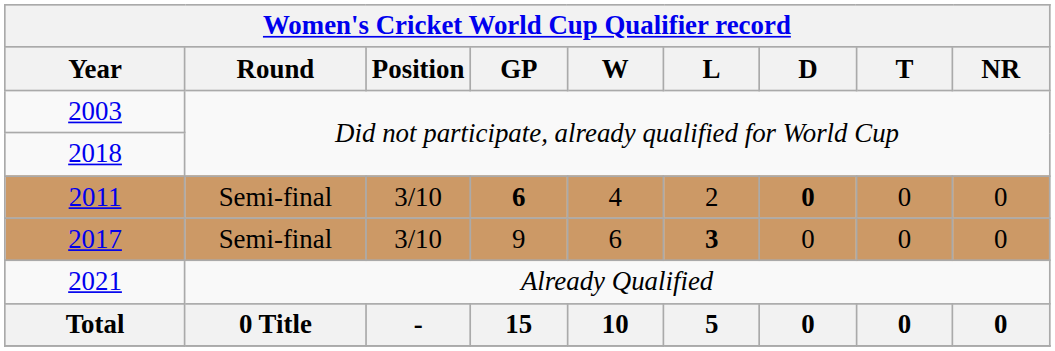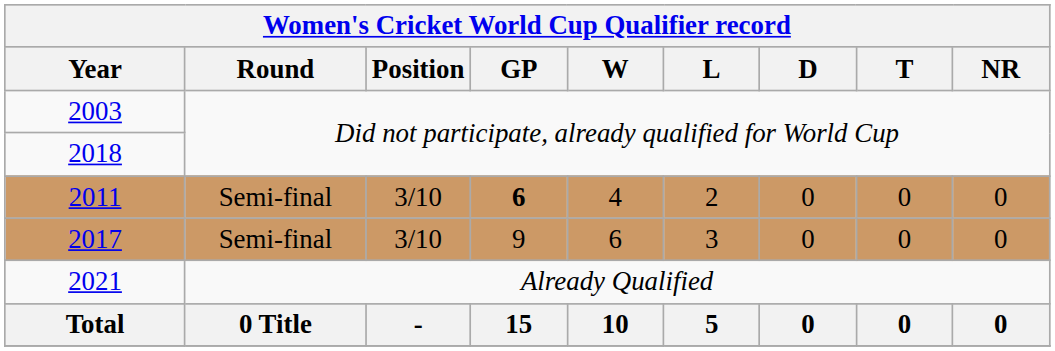(808, 196) bold -> (808, 196) normal
(712, 238) bold -> (712, 238) normal
